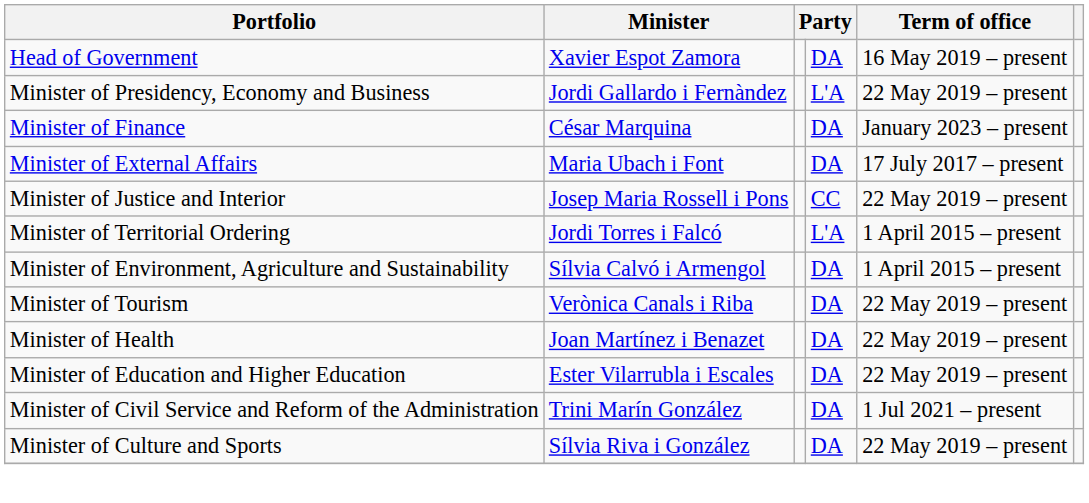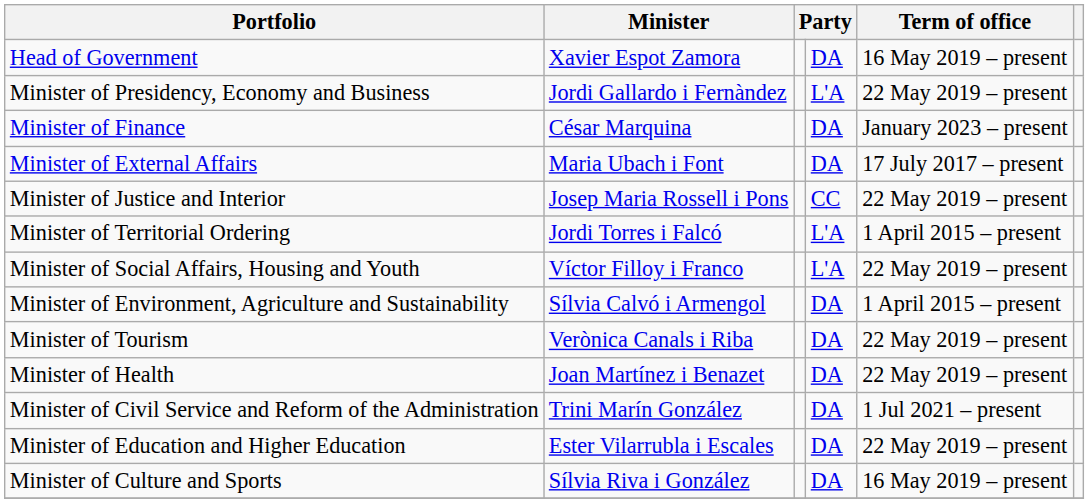+ row: (215, 269)
rows swapped: (208, 374) <-> (274, 410)
(965, 445) 22 May 2019 – present -> (965, 480) 16 May 2019 – present
